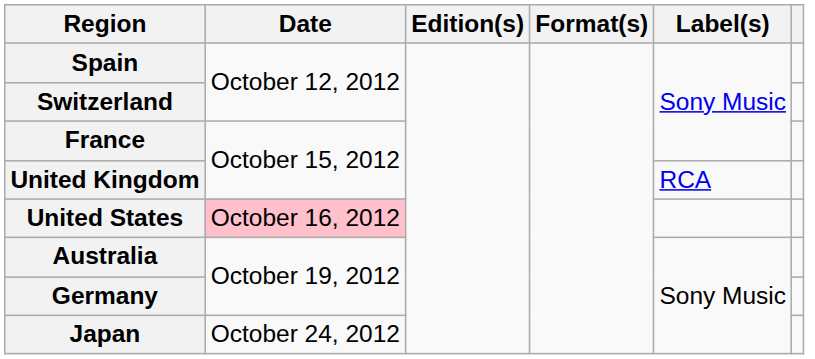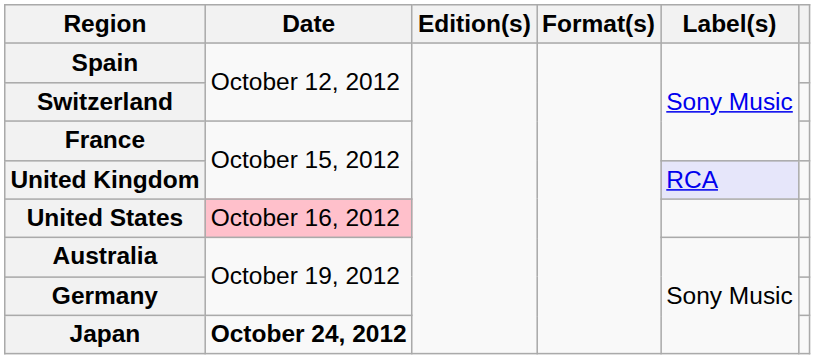(685, 179) no background -> (692, 179) lavender background
(305, 334) normal -> (309, 334) bold
